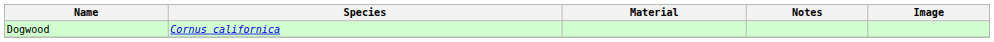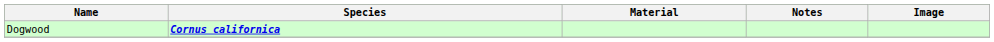(225, 29) normal -> (225, 29) bold
